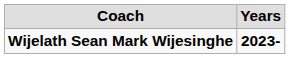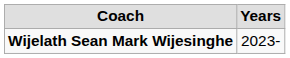(261, 41) bold -> (261, 41) normal
